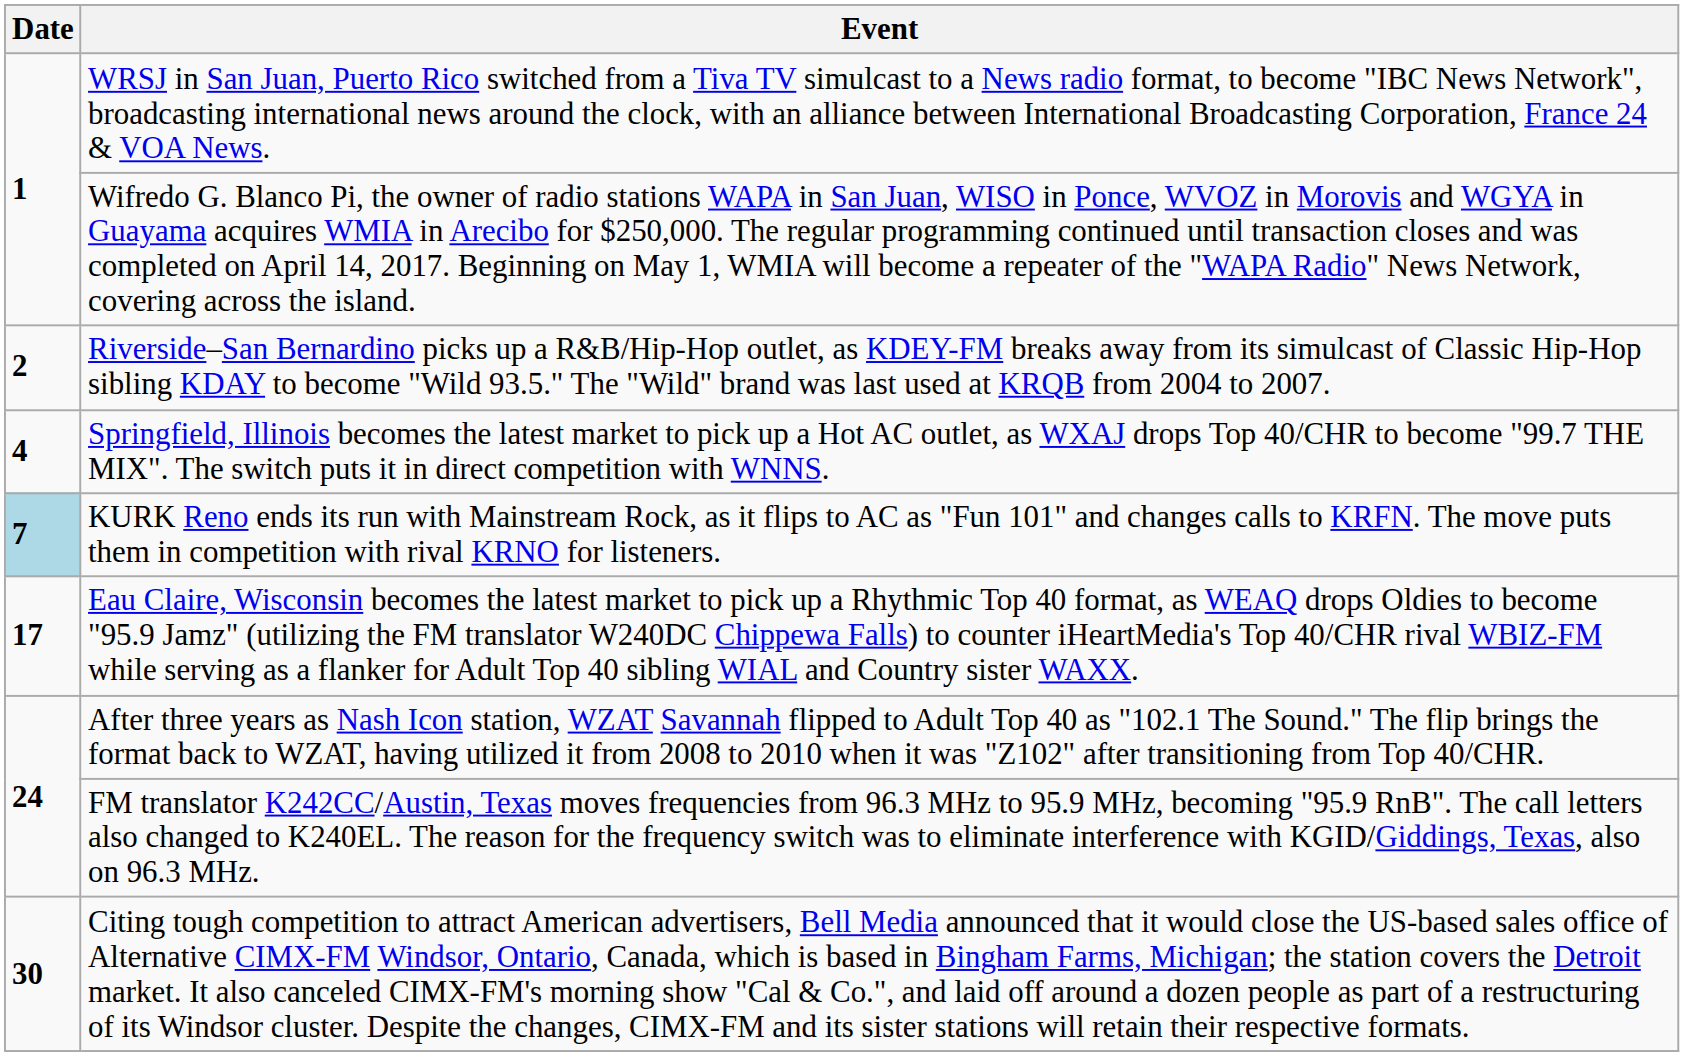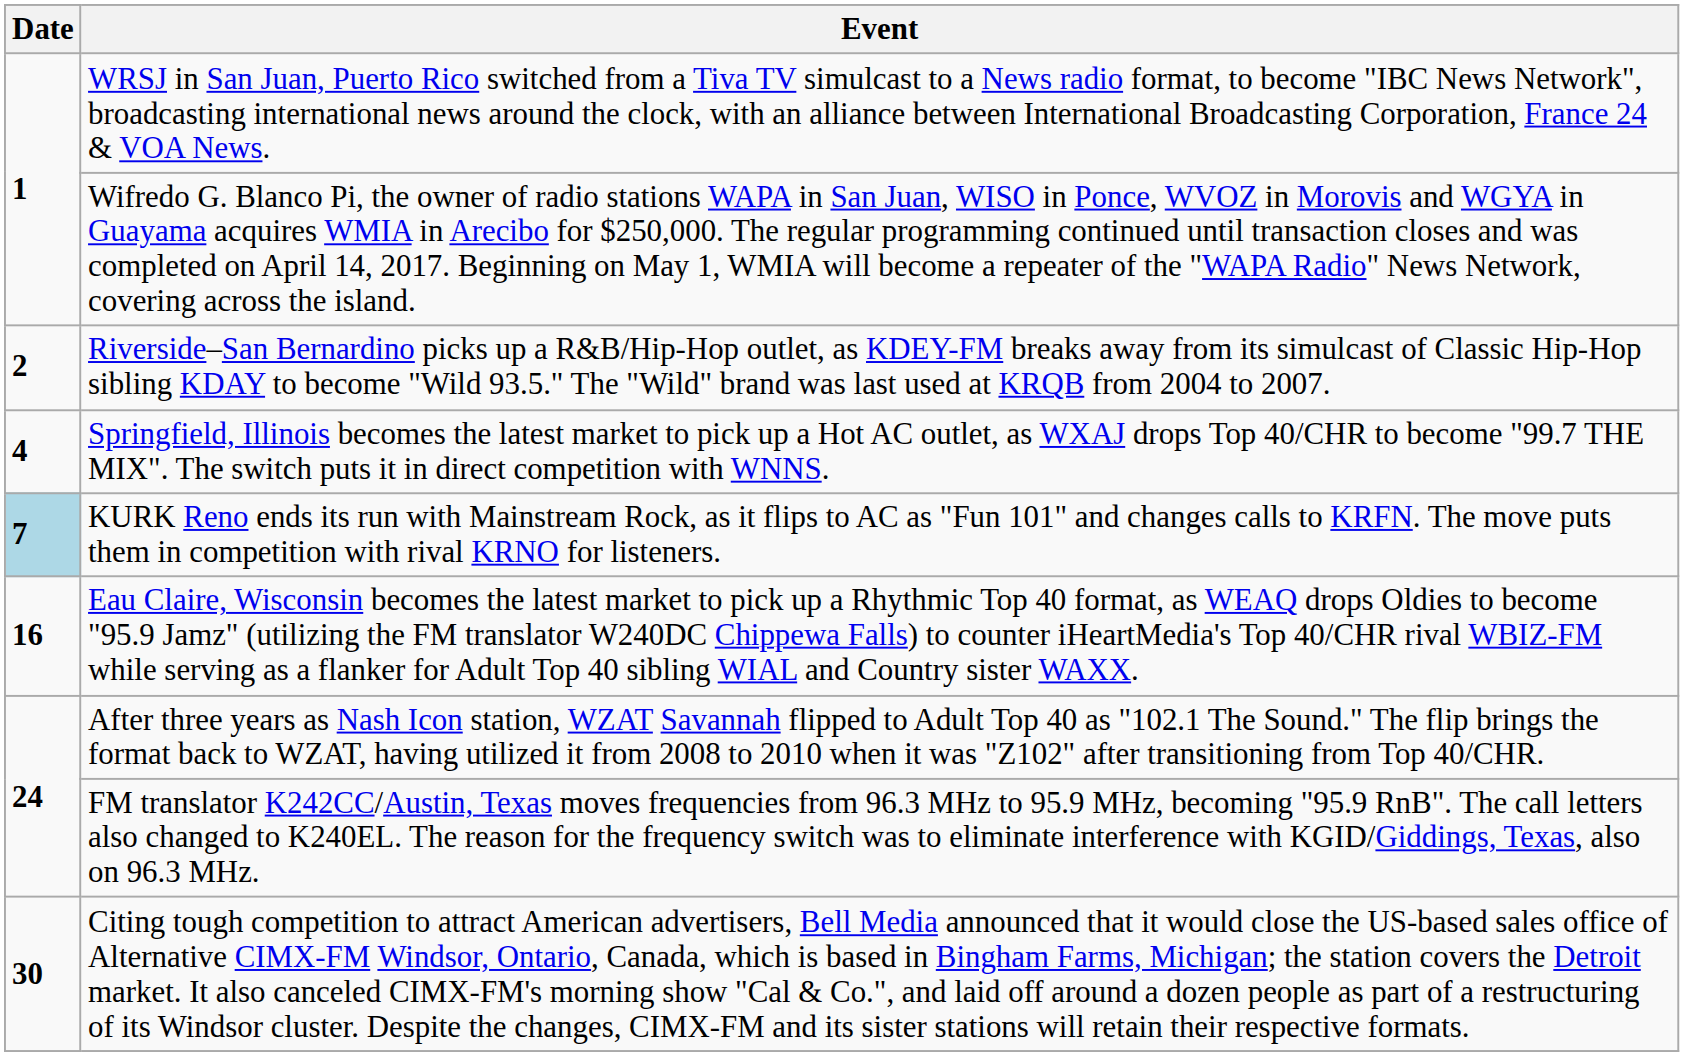(28, 635) 17 -> (28, 635) 16
